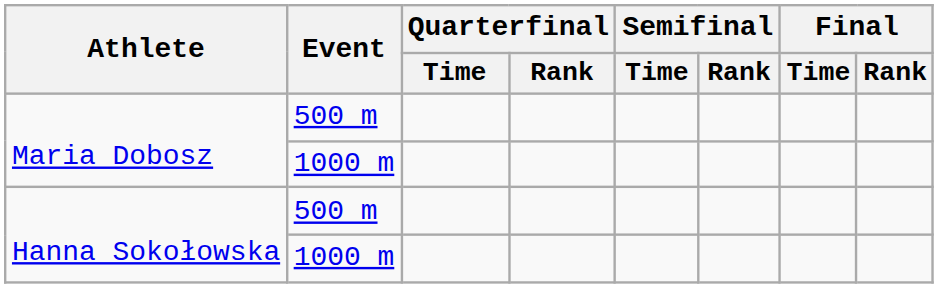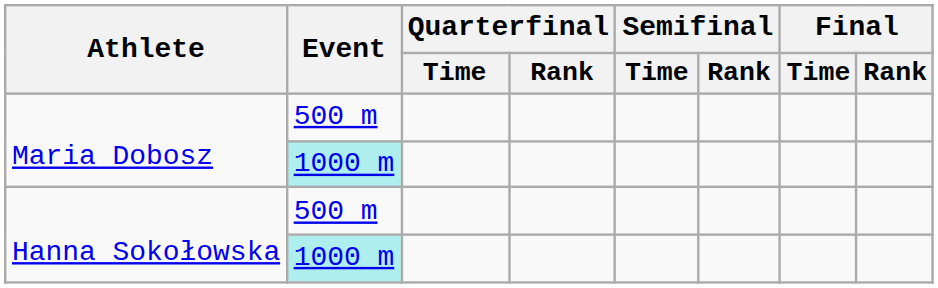(344, 164) no background -> (344, 164) paleturquoise background
(344, 258) no background -> (344, 258) paleturquoise background
